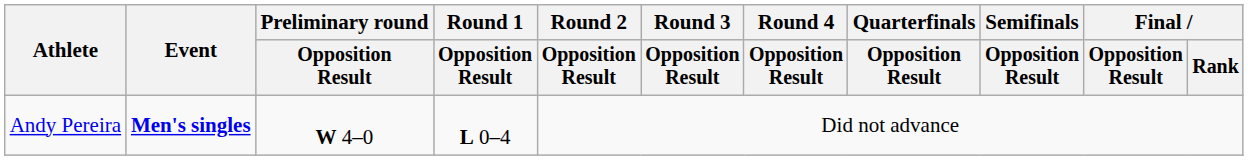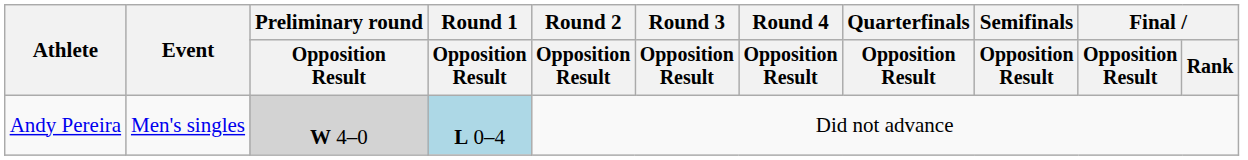(191, 125) bold -> (188, 125) normal
(344, 137) no background -> (339, 137) lightgrey background
(485, 137) no background -> (480, 137) lightblue background
